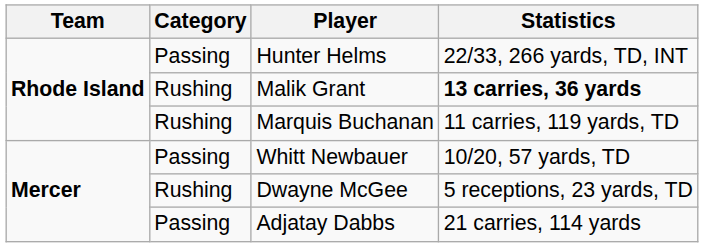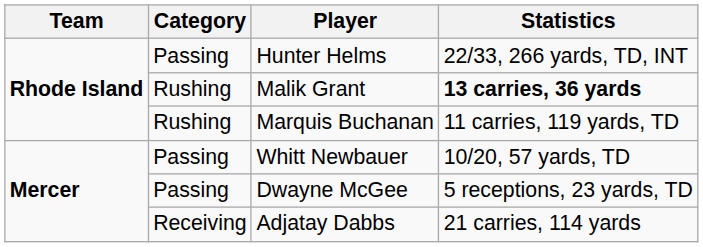(193, 190) Rushing -> (191, 190) Passing
(192, 224) Passing -> (200, 224) Receiving
